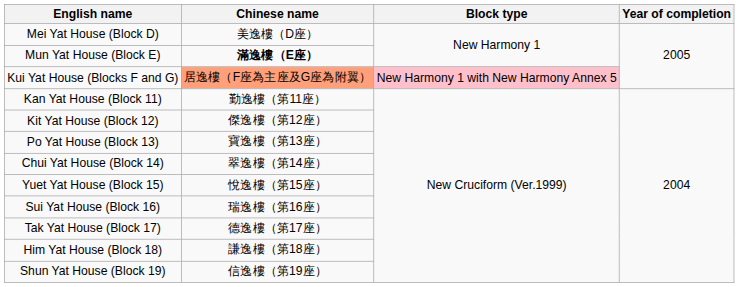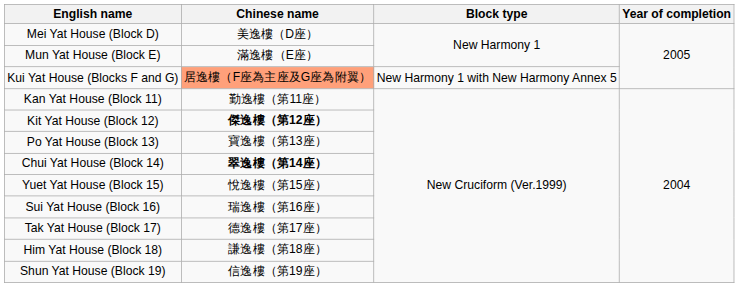(278, 55) bold -> (278, 55) normal
(497, 77) pink background -> (497, 77) no background
(278, 120) normal -> (278, 120) bold
(278, 163) normal -> (278, 163) bold
